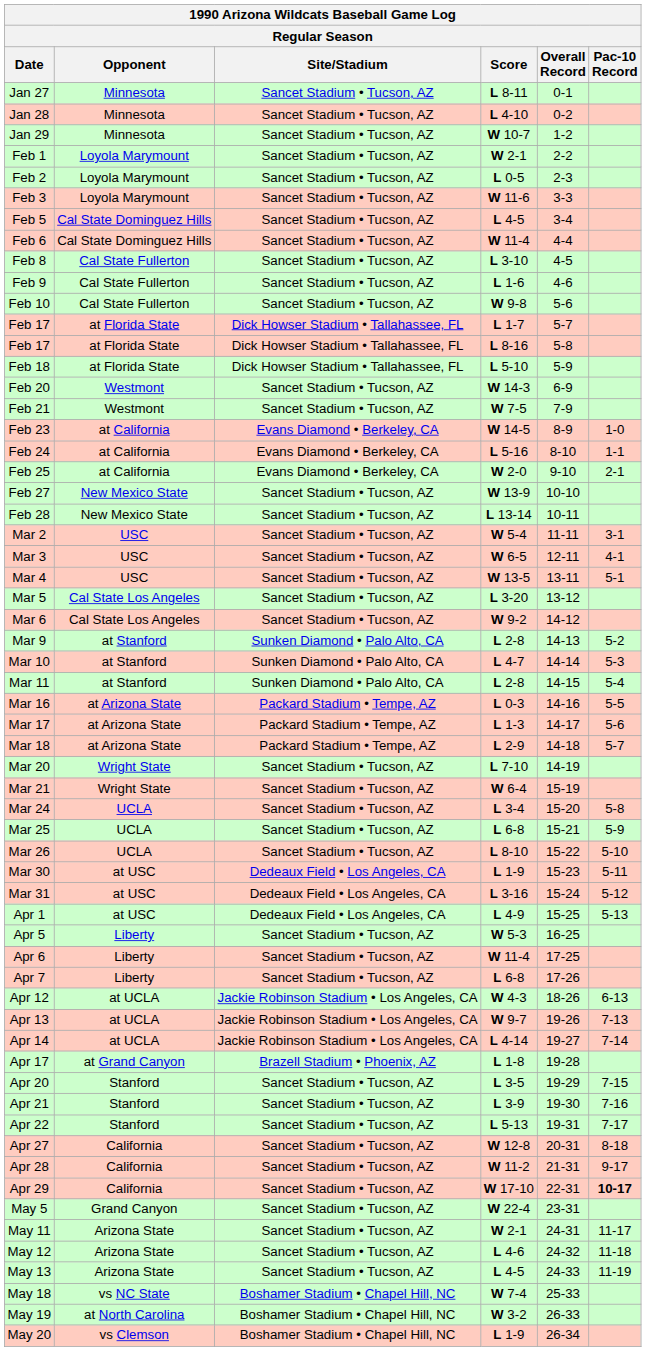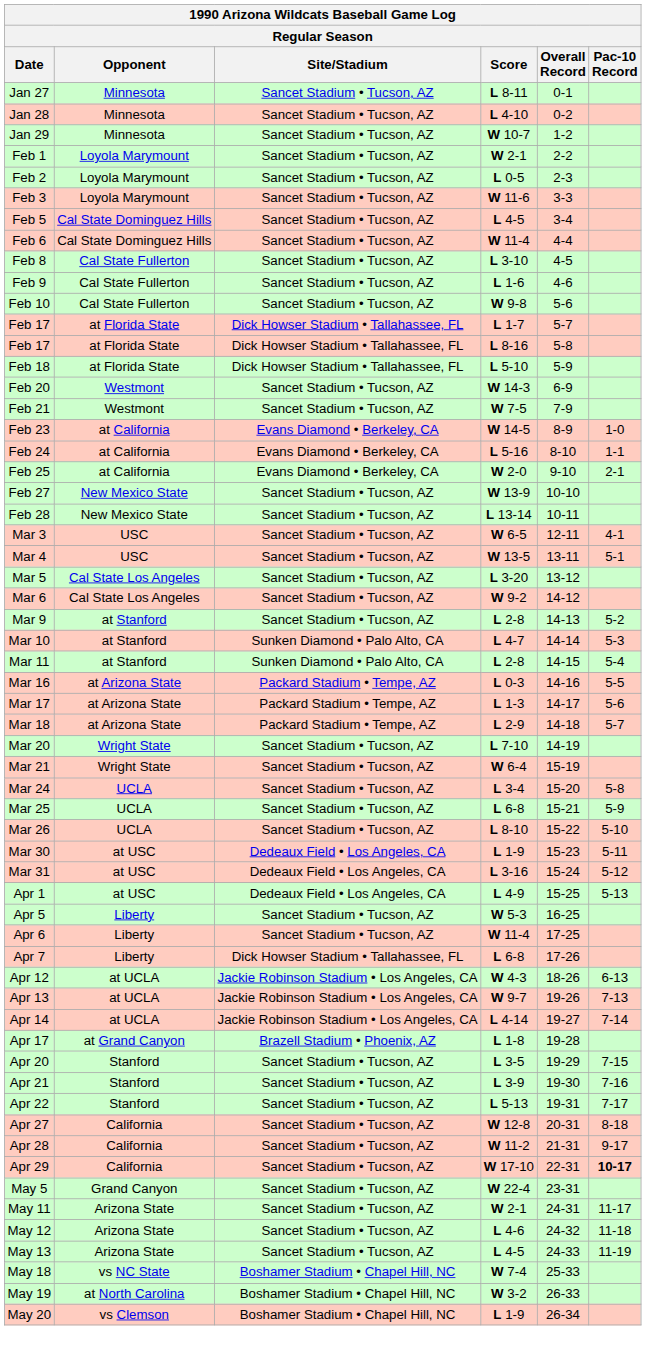- row: (29, 535)
(348, 640) Sunken Diamond • Palo Alto, CA -> (348, 619) Sancet Stadium • Tucson, AZ
(348, 977) Sancet Stadium • Tucson, AZ -> (348, 956) Dick Howser Stadium • Tallahassee, FL
